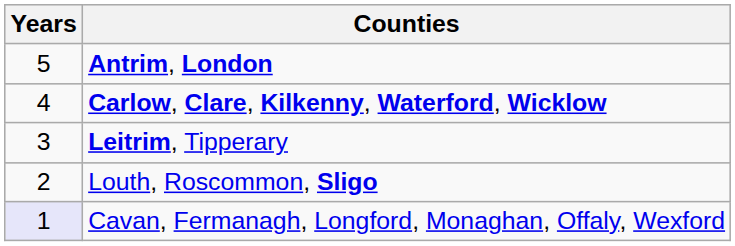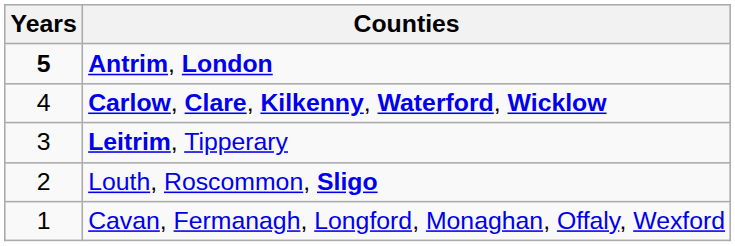(44, 63) normal -> (44, 63) bold
(44, 220) lavender background -> (44, 220) no background
